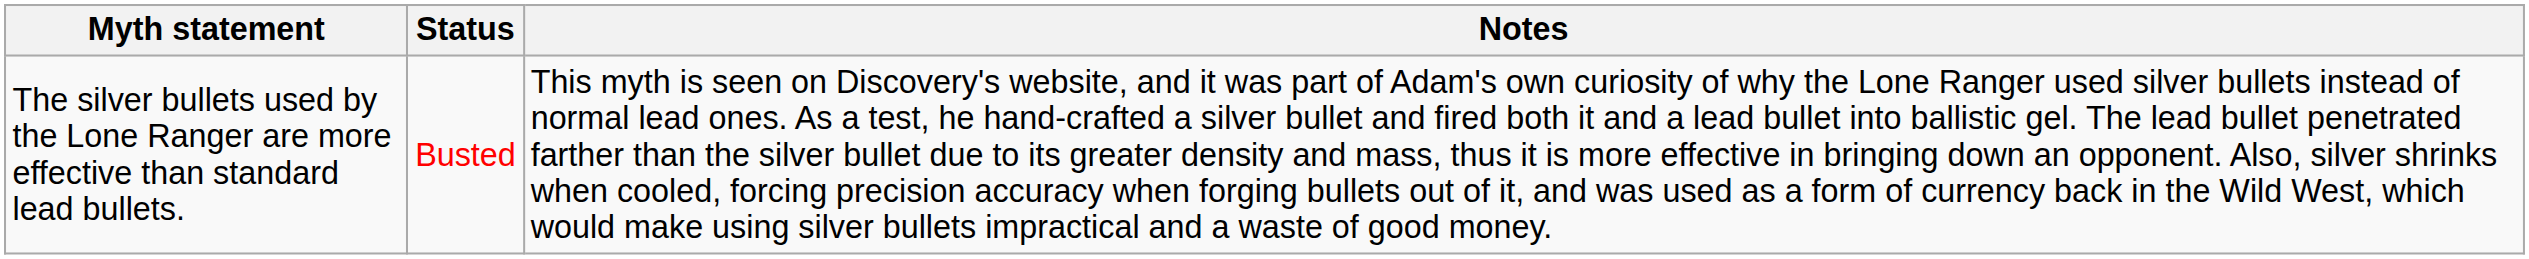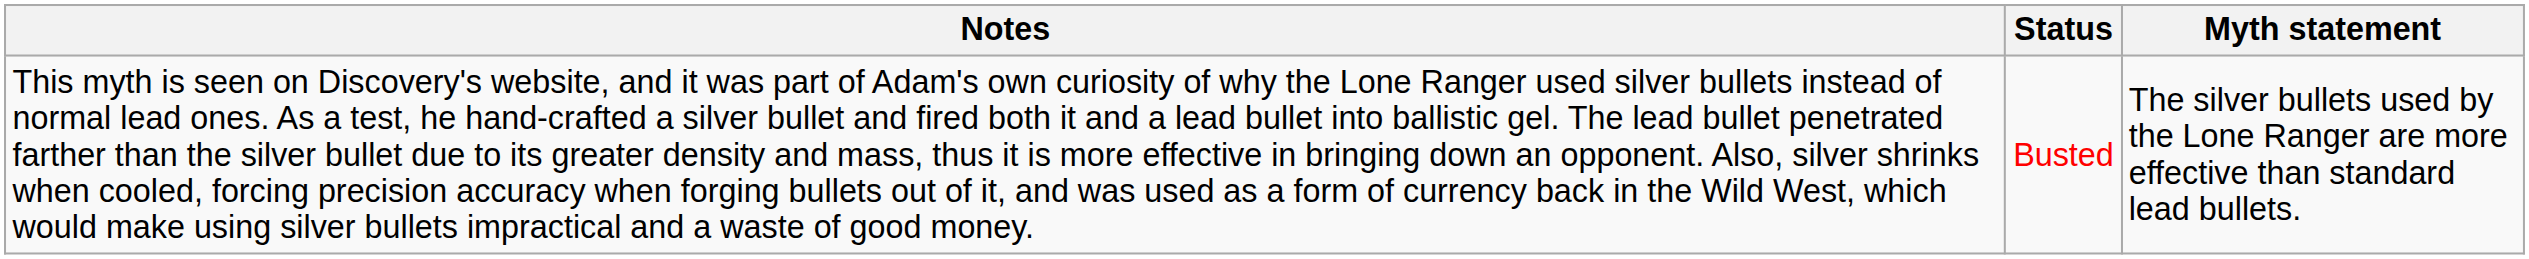columns swapped: (206, 30) <-> (1524, 30)
